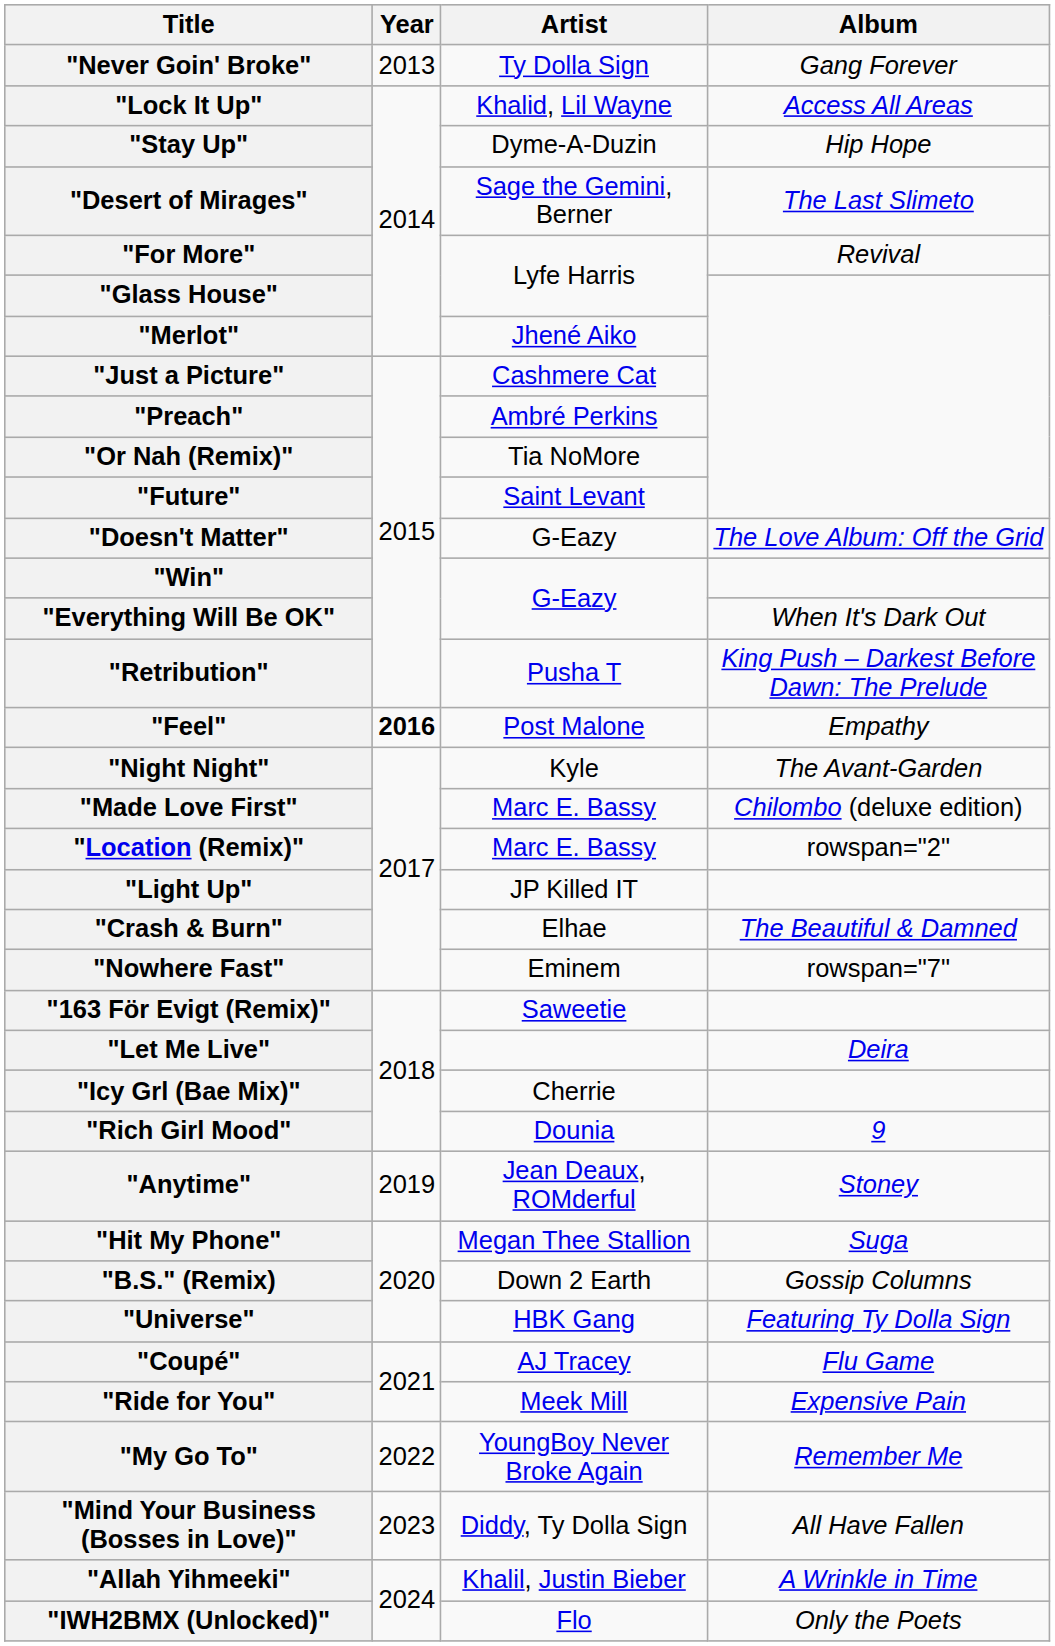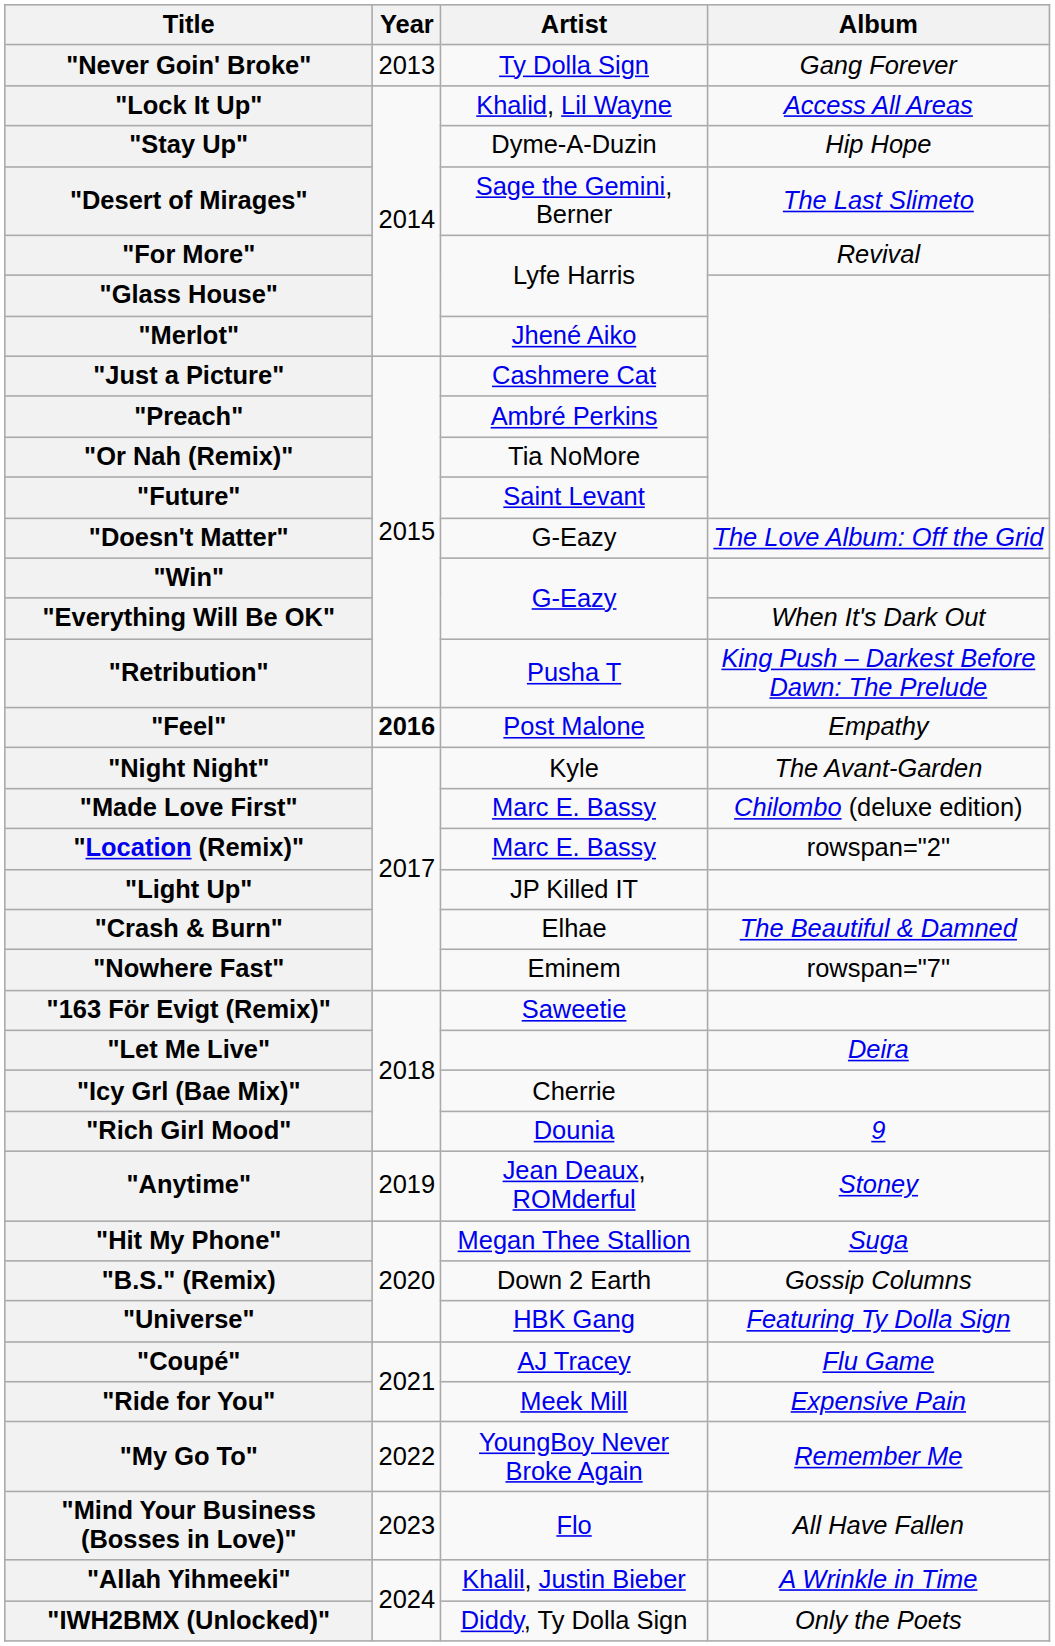(574, 1525) Diddy, Ty Dolla Sign -> (574, 1525) Flo
(574, 1620) Flo -> (574, 1620) Diddy, Ty Dolla Sign
